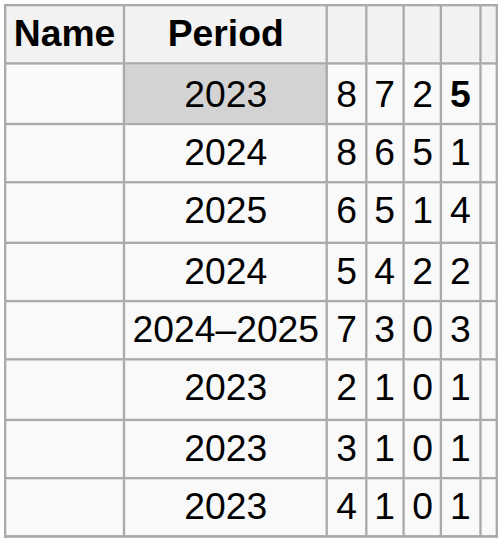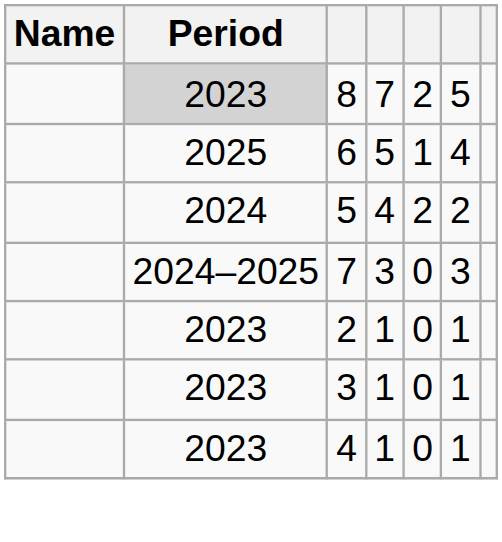(460, 93) bold -> (460, 93) normal
- row: (347, 152)
